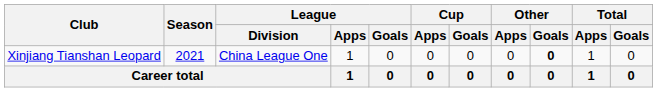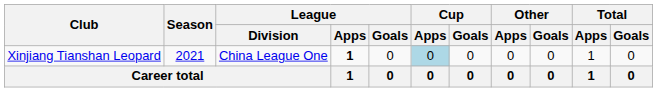(350, 55) normal -> (350, 55) bold
(430, 55) no background -> (430, 55) lightblue background
(551, 55) bold -> (551, 55) normal
